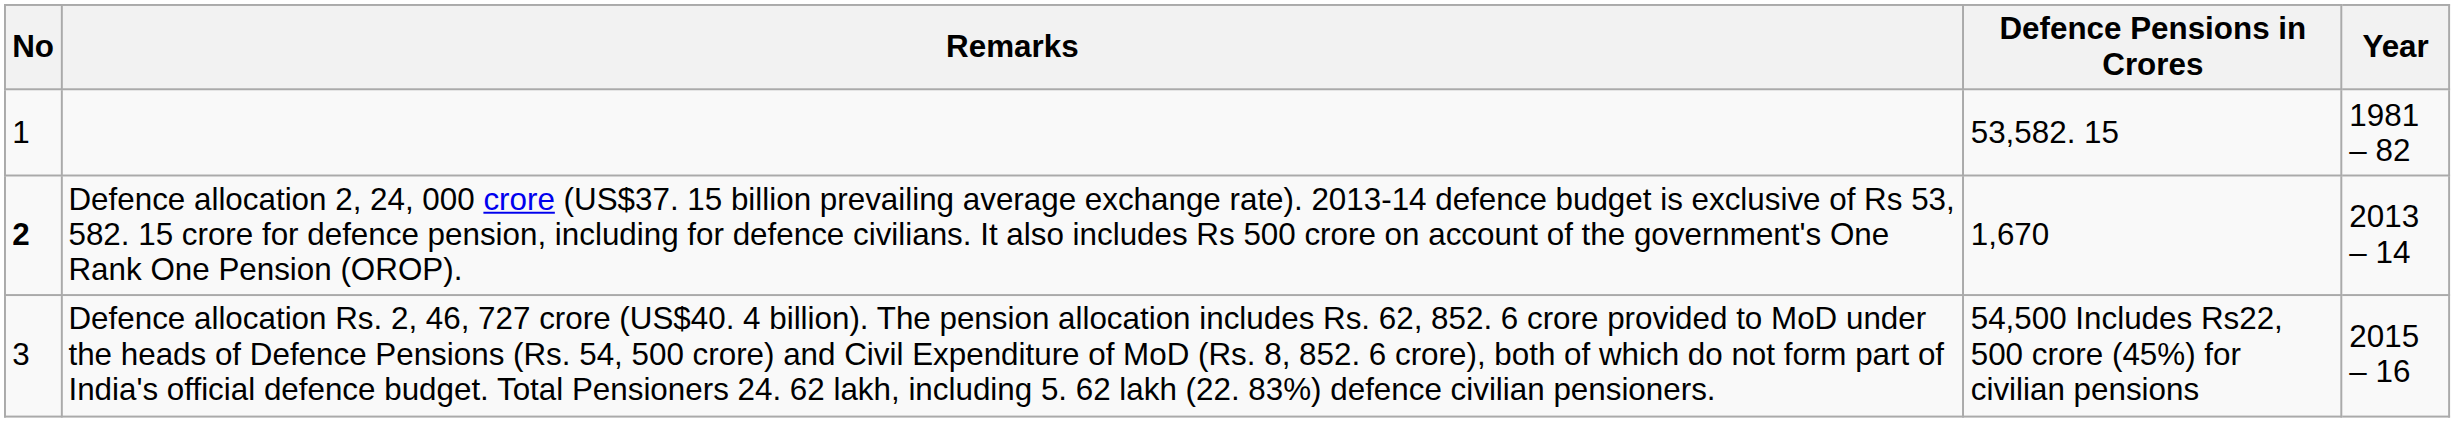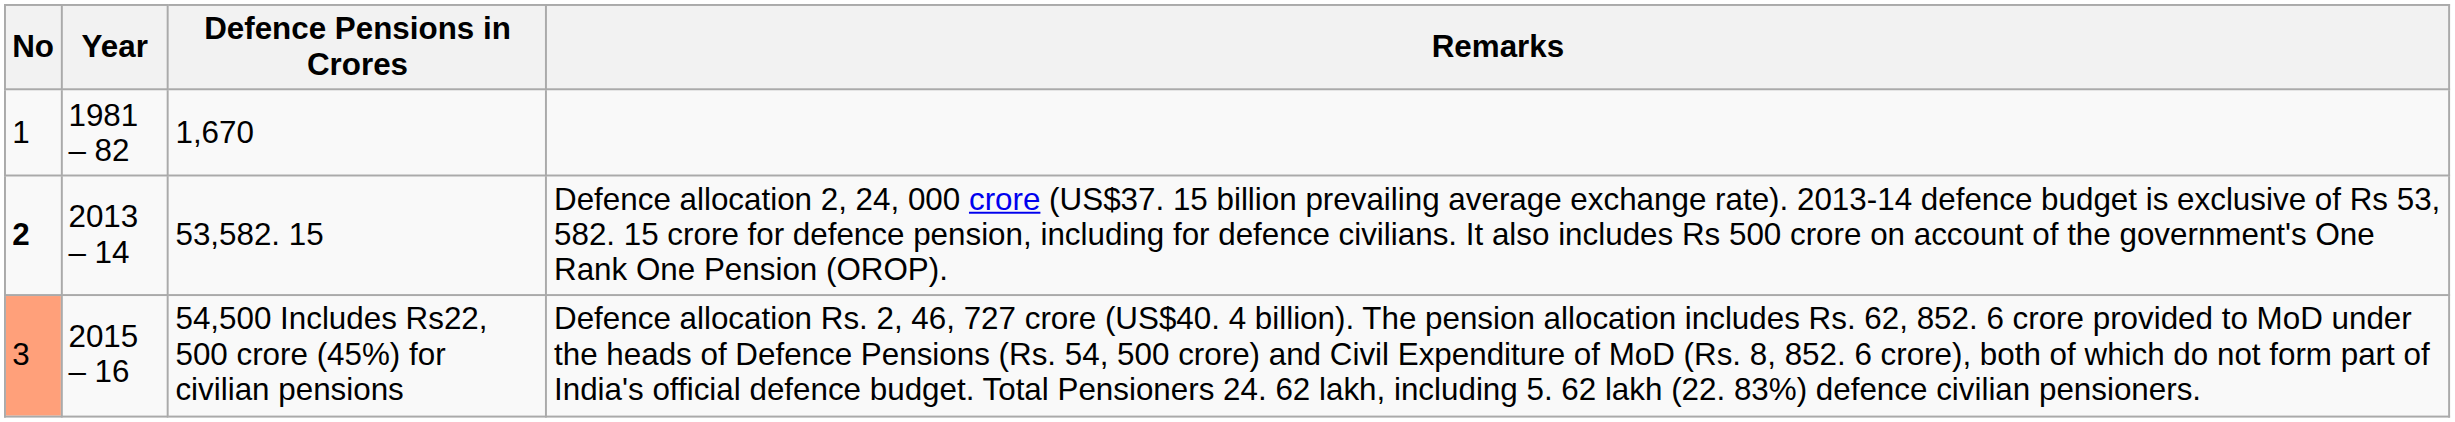columns swapped: (2396, 47) <-> (1012, 47)
(2045, 132) 53,582. 15 -> (215, 132) 1,670
(2010, 234) 1,670 -> (250, 234) 53,582. 15
(21, 354) no background -> (21, 354) lightsalmon background
